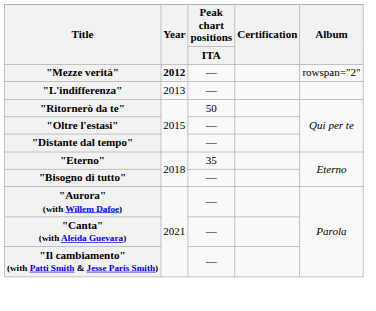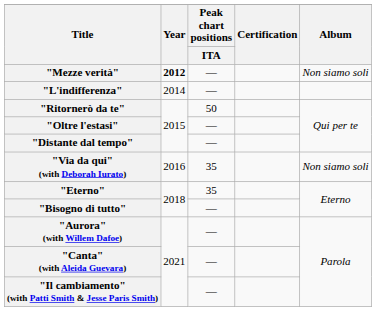(331, 73) rowspan="2" -> (336, 73) Non siamo soli
(174, 90) 2013 -> (174, 90) 2014
+ row: (83, 166)
